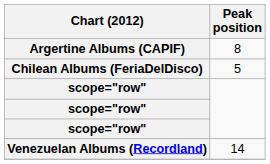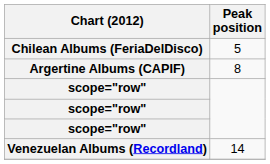rows swapped: (107, 48) <-> (107, 68)
